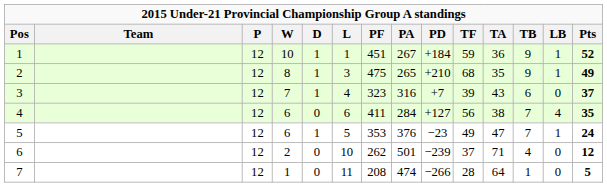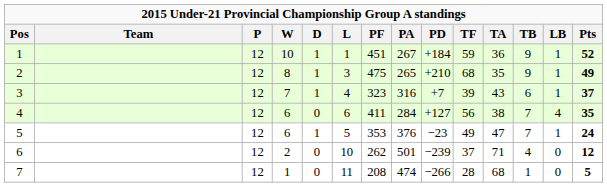(558, 93) 0 -> (558, 93) 1
(498, 172) 64 -> (498, 172) 68
